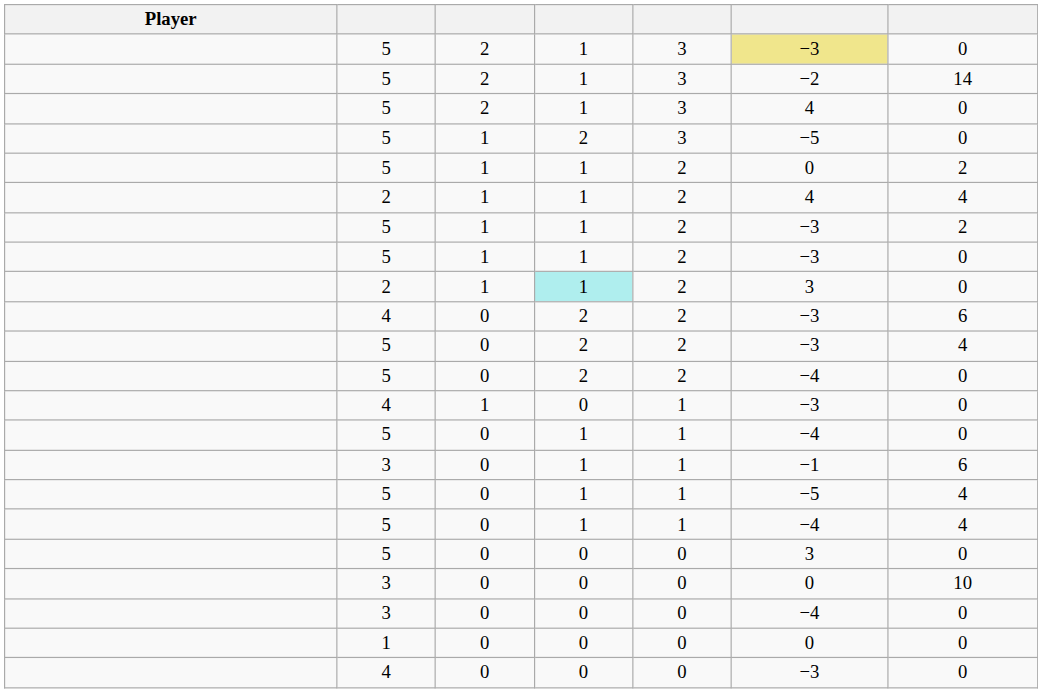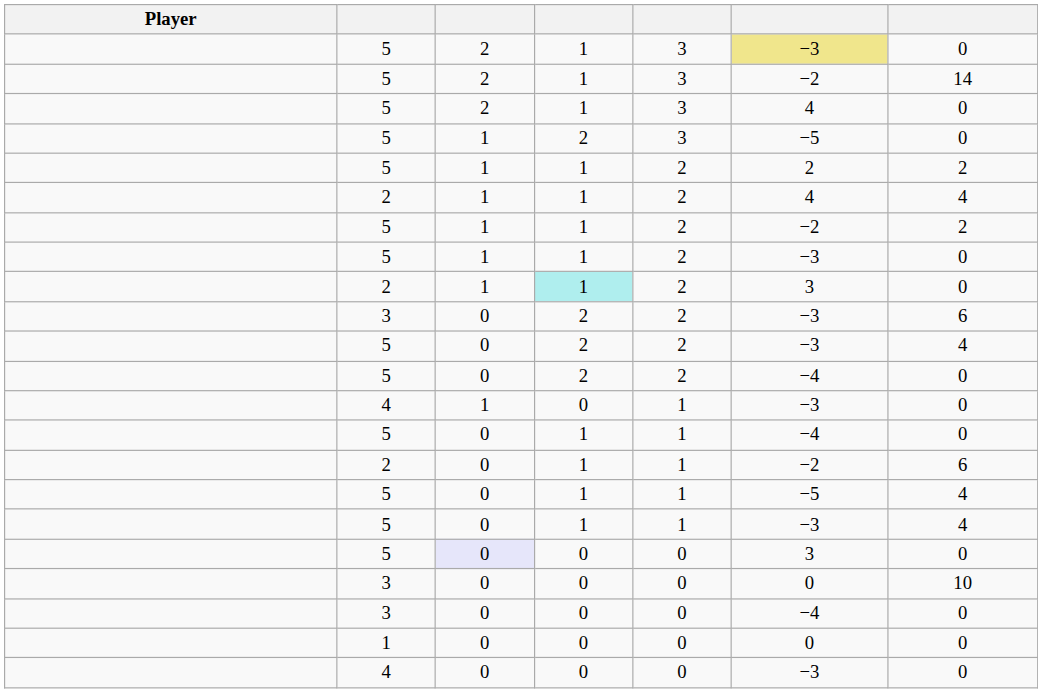(809, 167) 0 -> (809, 167) 2
(809, 227) −3 -> (809, 227) −2
(386, 316) 4 -> (386, 316) 3
(386, 464) 3 -> (386, 464) 2
(809, 464) −1 -> (809, 464) −2
(809, 524) −4 -> (809, 524) −3
(485, 553) no background -> (485, 553) lavender background
